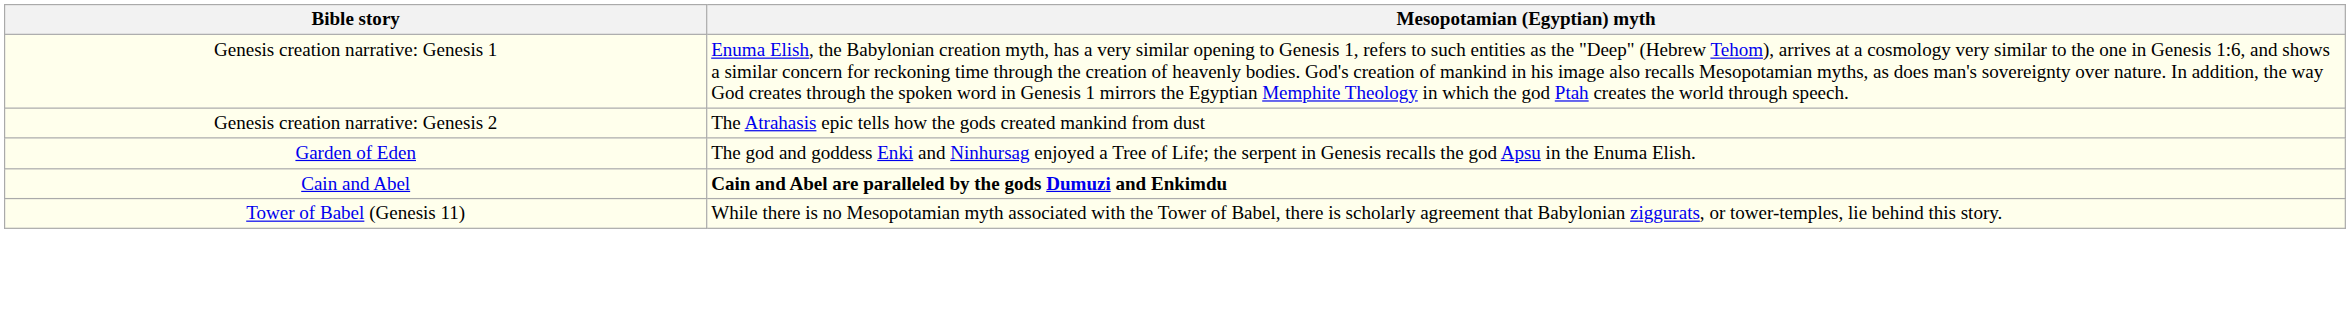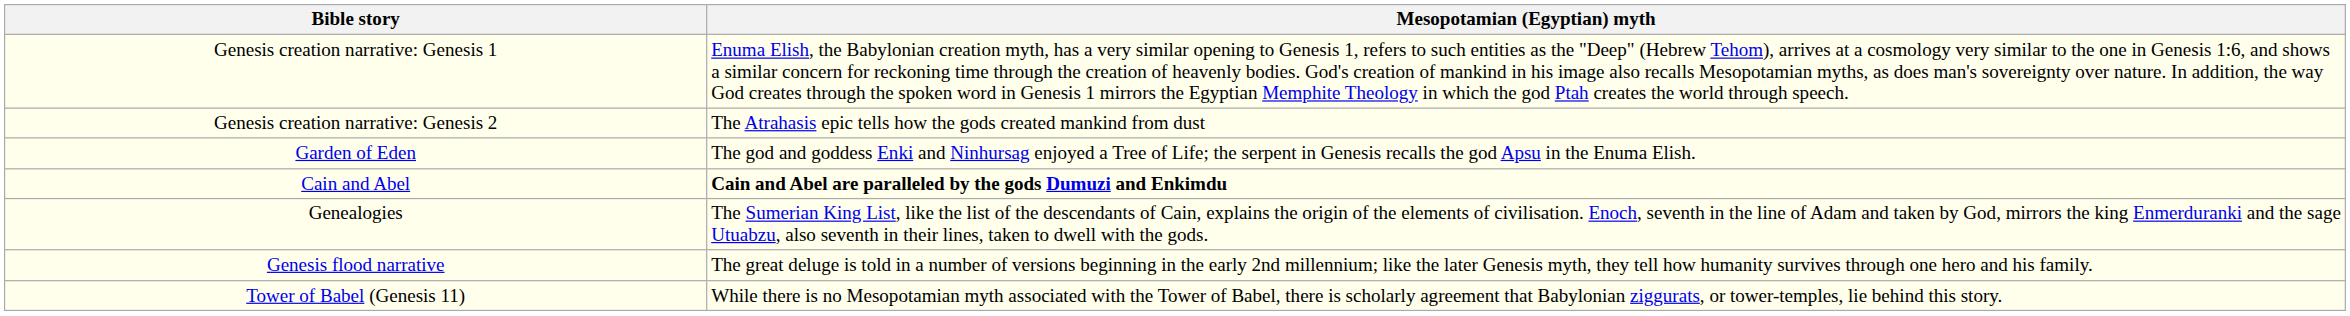+ row: (356, 213)
+ row: (356, 265)
